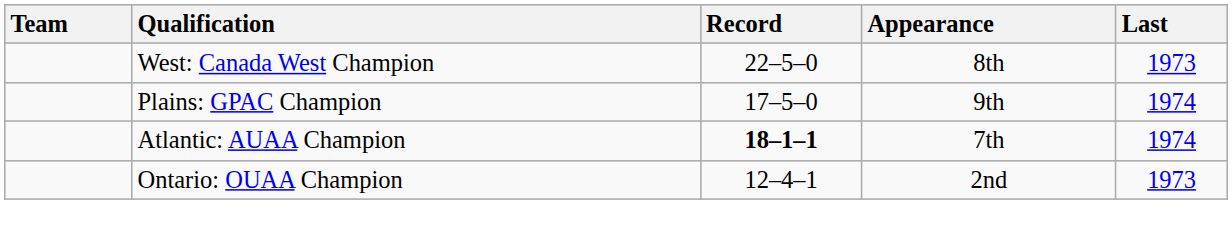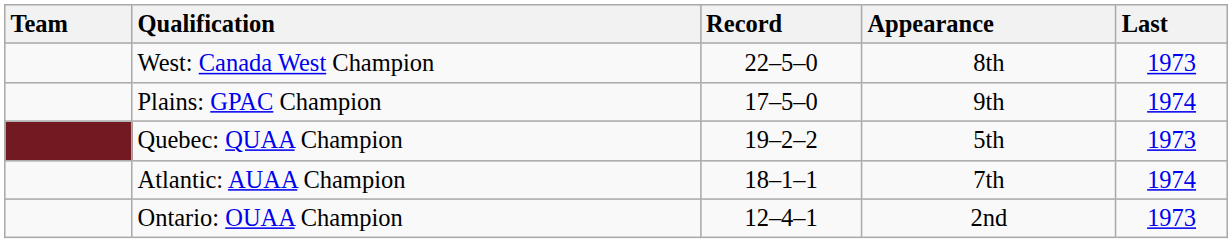+ row: (270, 140)
(781, 140) bold -> (781, 179) normal
